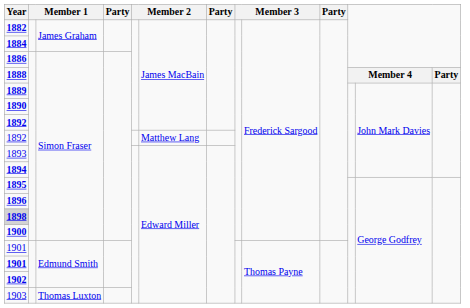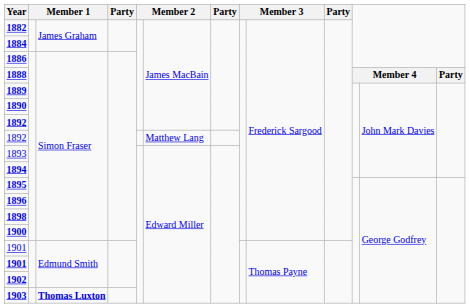(17, 216) lightgrey background -> (17, 216) no background
(17, 295) normal -> (17, 295) bold
(70, 295) normal -> (72, 295) bold
